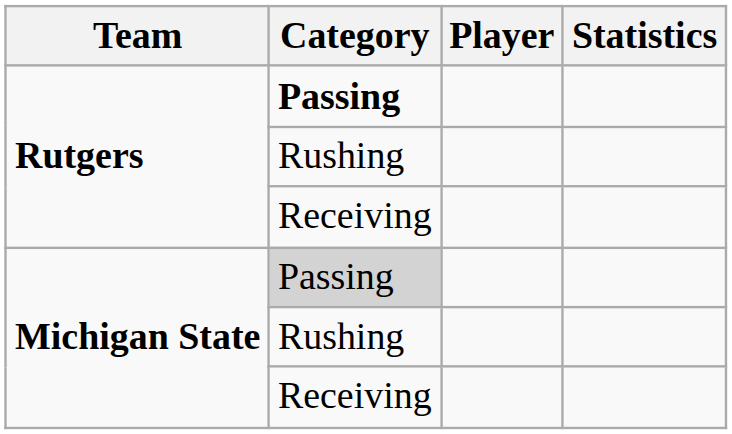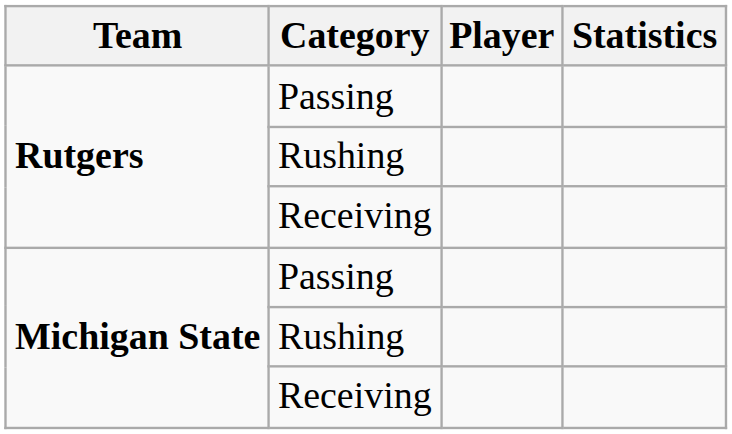(339, 95) bold -> (336, 95) normal
(336, 276) lightgrey background -> (336, 276) no background
